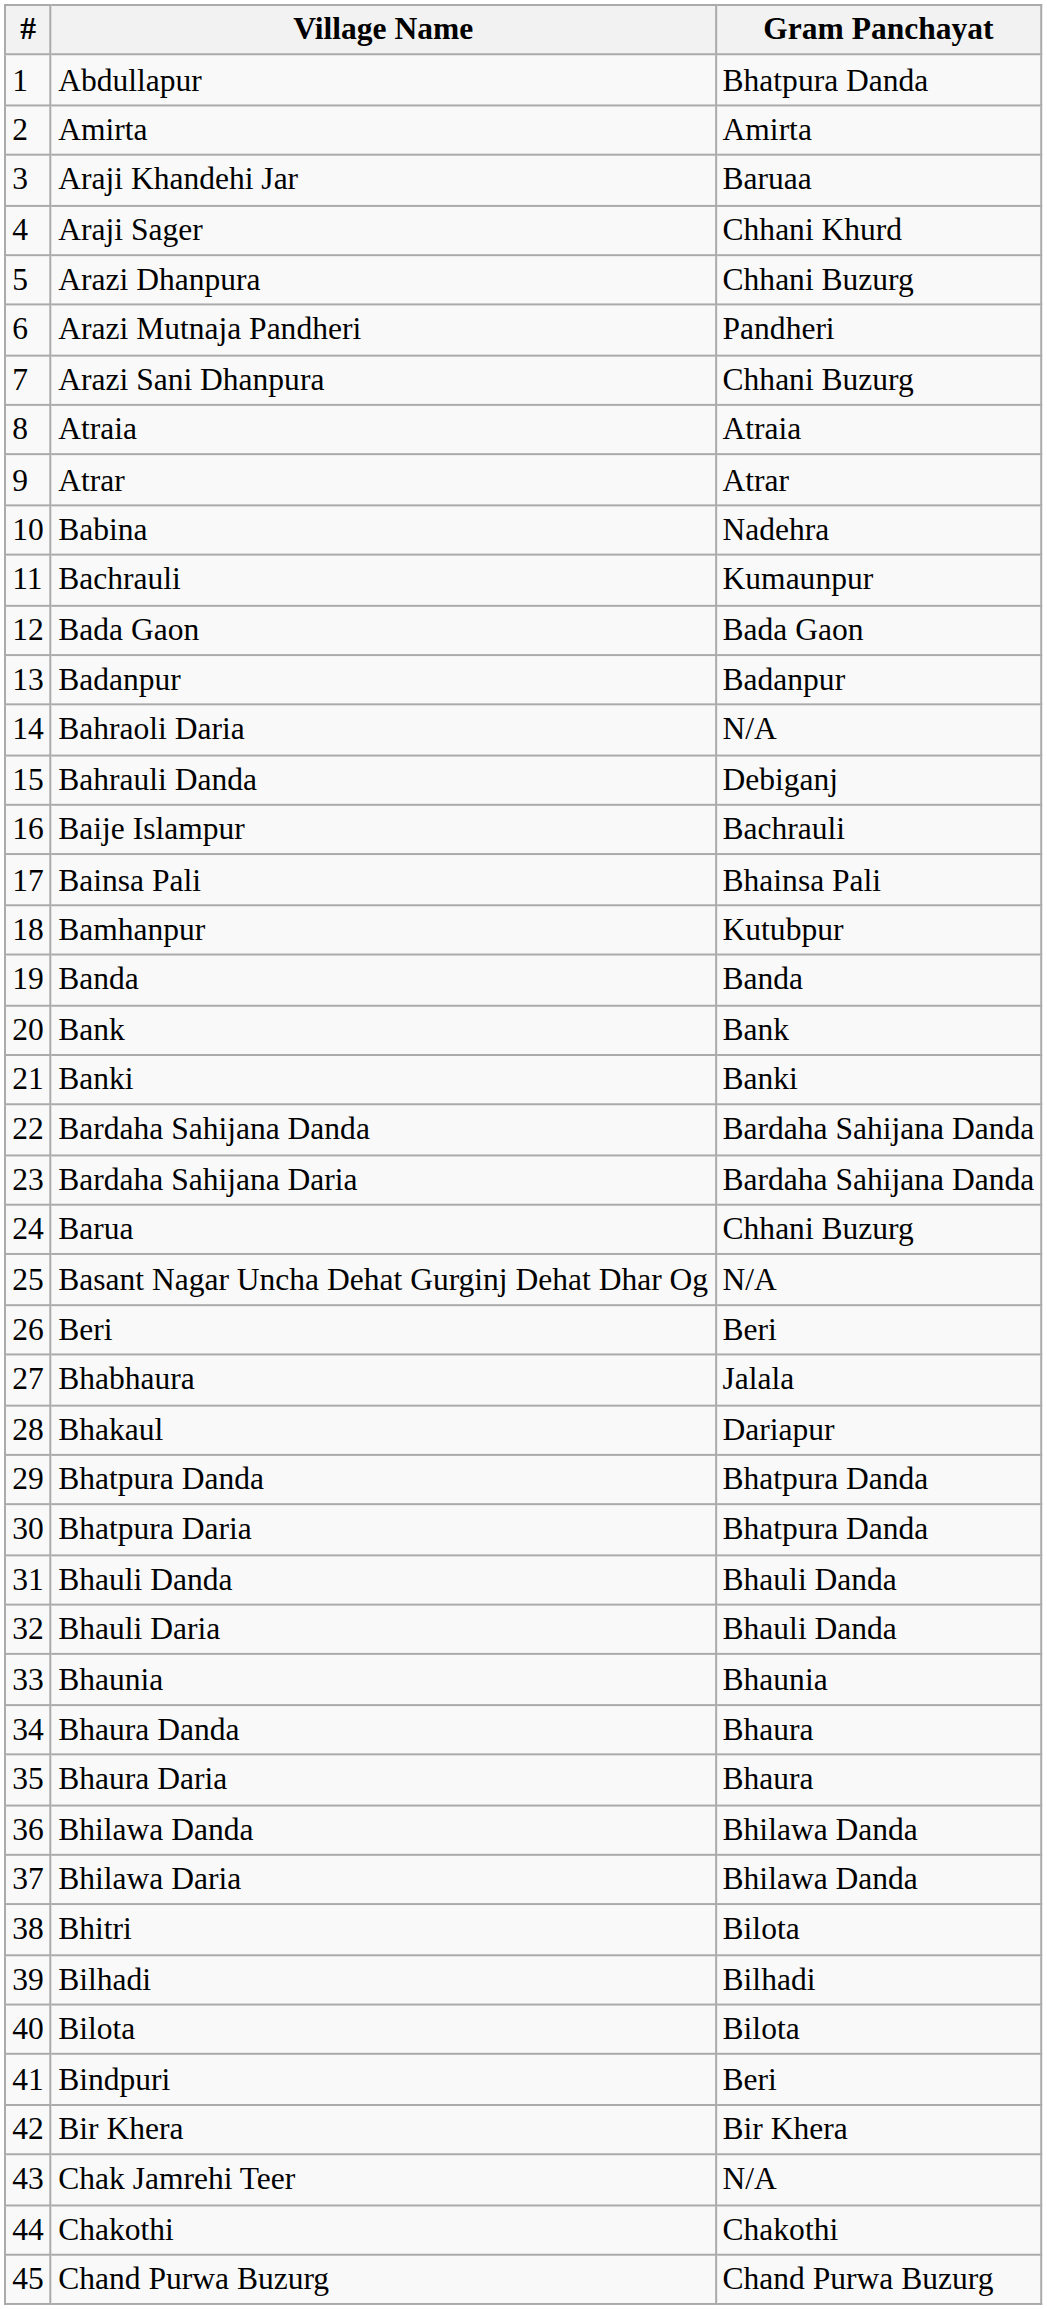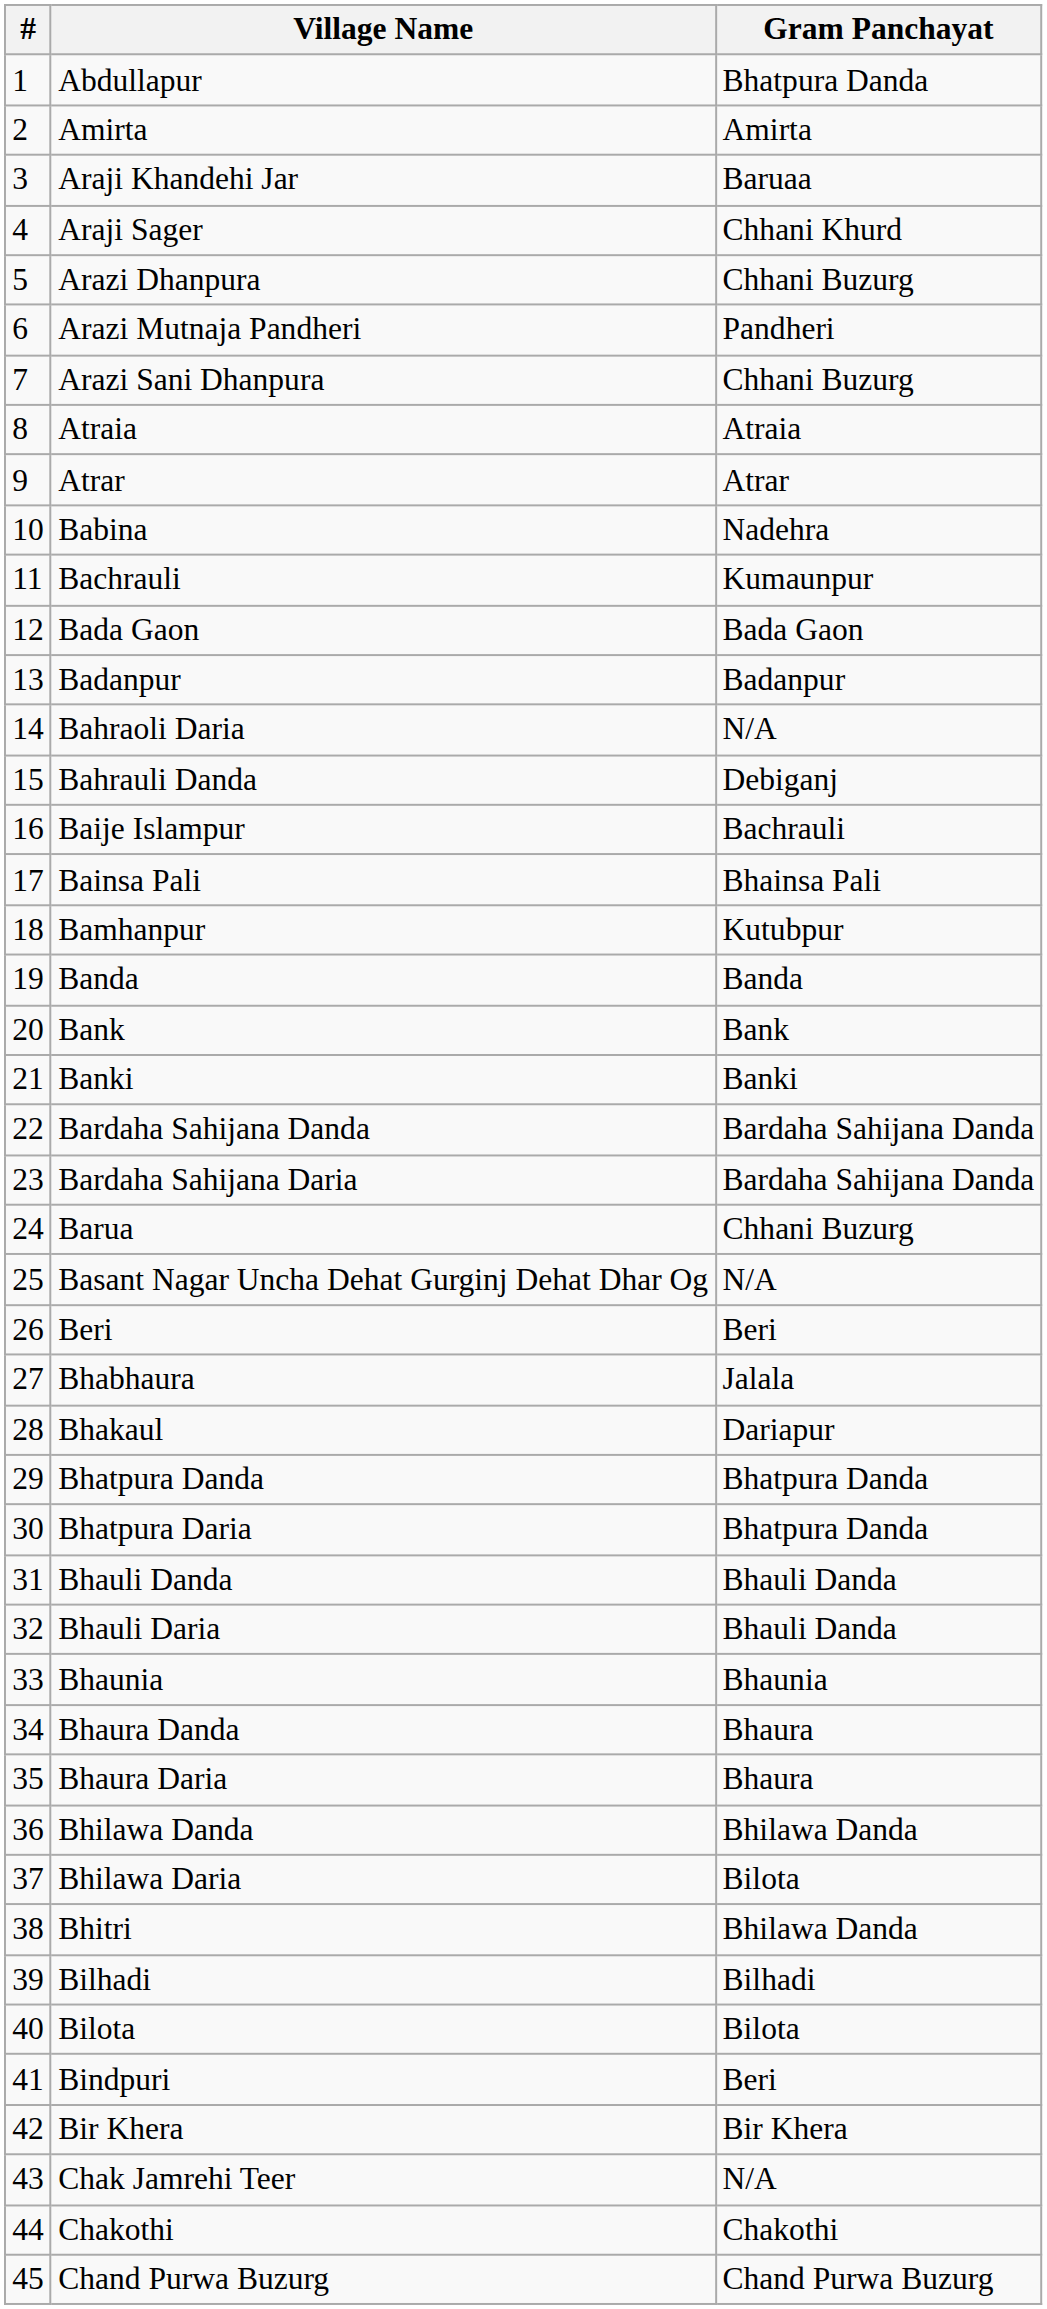(820, 1879) Bhilawa Danda -> (761, 1879) Bilota
(761, 1929) Bilota -> (820, 1929) Bhilawa Danda
